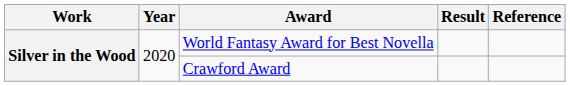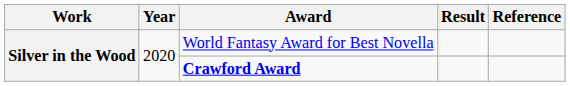(237, 68) normal -> (242, 68) bold
